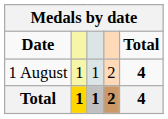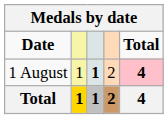(95, 71) normal -> (95, 71) bold
(141, 71) no background -> (141, 71) pink background
